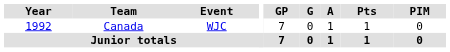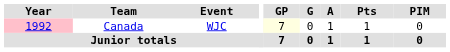(38, 26) no background -> (38, 26) pink background
(282, 26) no background -> (282, 26) lightyellow background
